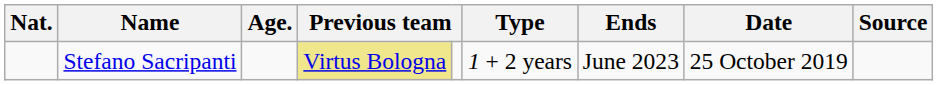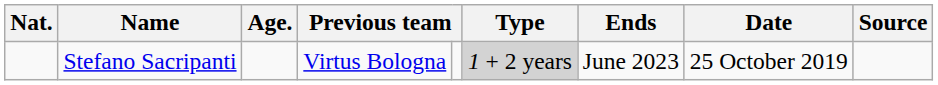(375, 60) khaki background -> (375, 60) no background
(520, 60) no background -> (520, 60) lightgrey background
